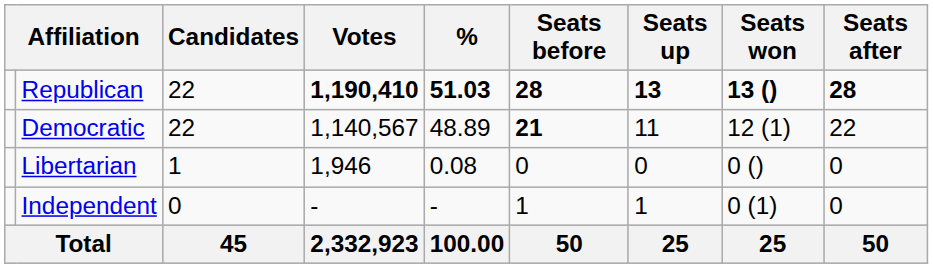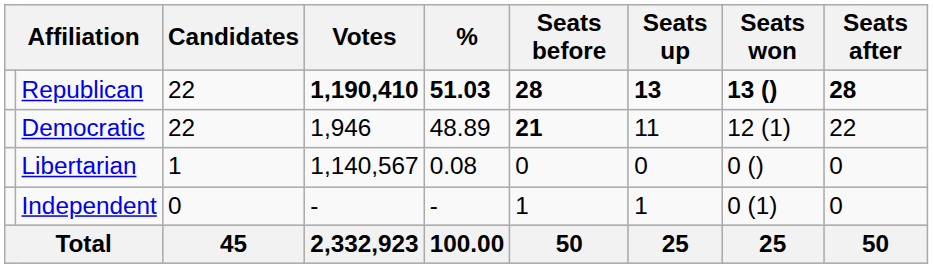(364, 128) 1,140,567 -> (341, 128) 1,946
(341, 166) 1,946 -> (364, 166) 1,140,567
